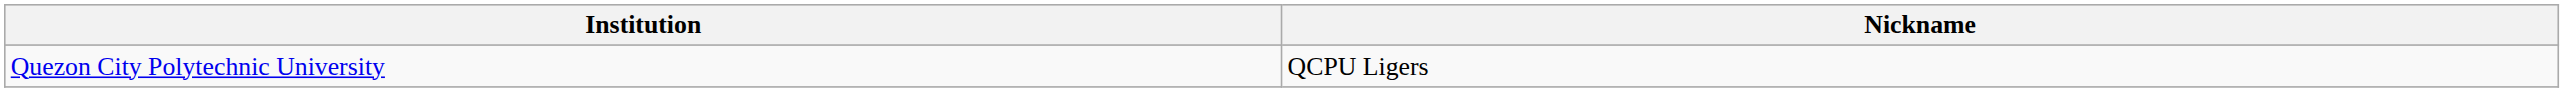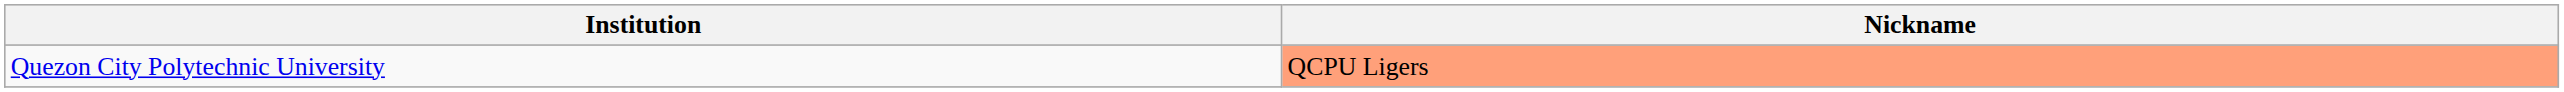(1358, 65) no background -> (1358, 65) lightsalmon background
